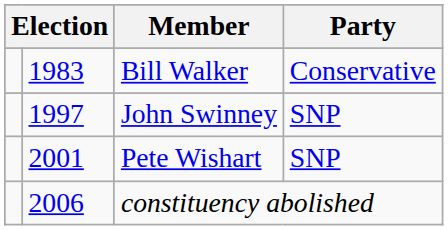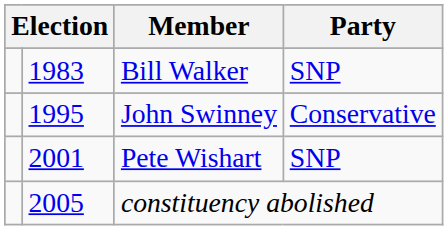(363, 70) Conservative -> (315, 70) SNP
(56, 114) 1997 -> (56, 114) 1995
(315, 114) SNP -> (363, 114) Conservative
(56, 202) 2006 -> (56, 202) 2005
